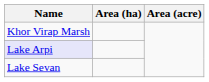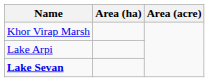(30, 49) lavender background -> (30, 49) no background
(34, 67) normal -> (35, 67) bold
